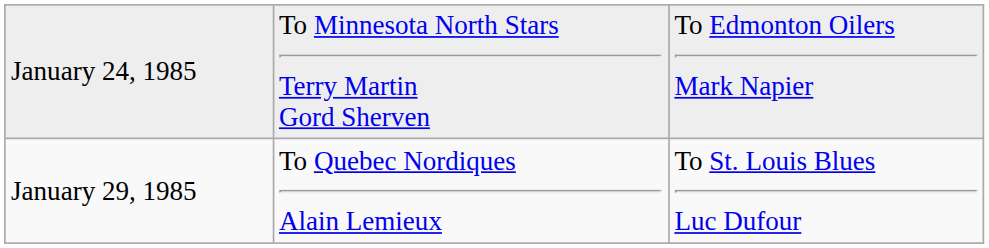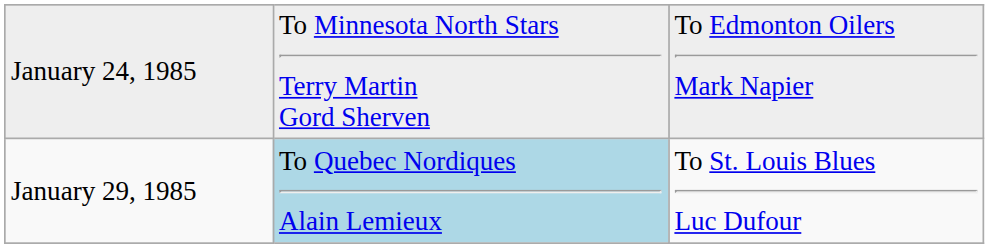(470, 190) no background -> (470, 190) lightblue background
